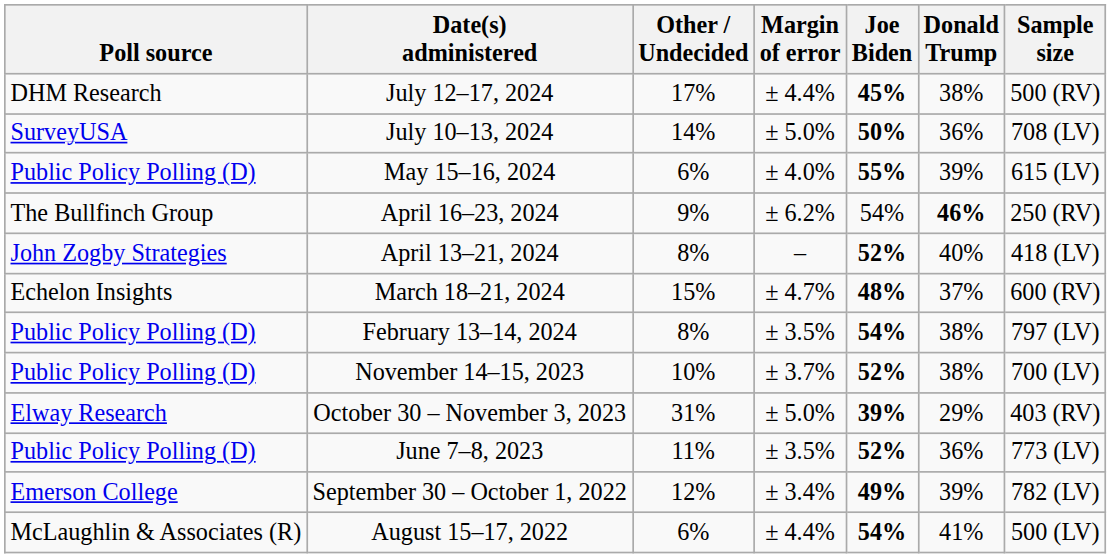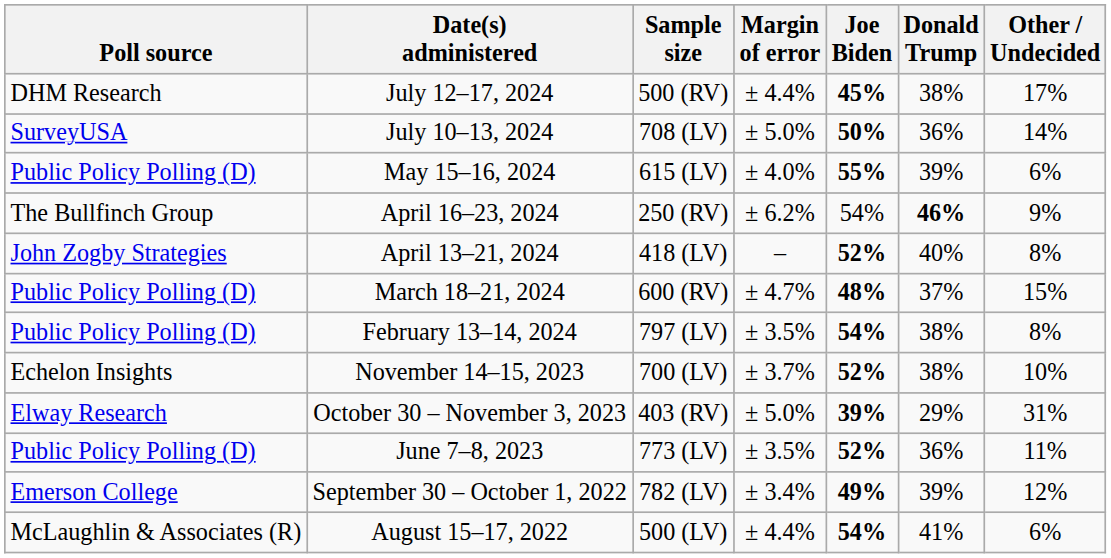columns swapped: (1055, 39) <-> (693, 39)
(91, 292) Echelon Insights -> (133, 292) Public Policy Polling (D)
(133, 372) Public Policy Polling (D) -> (91, 372) Echelon Insights
